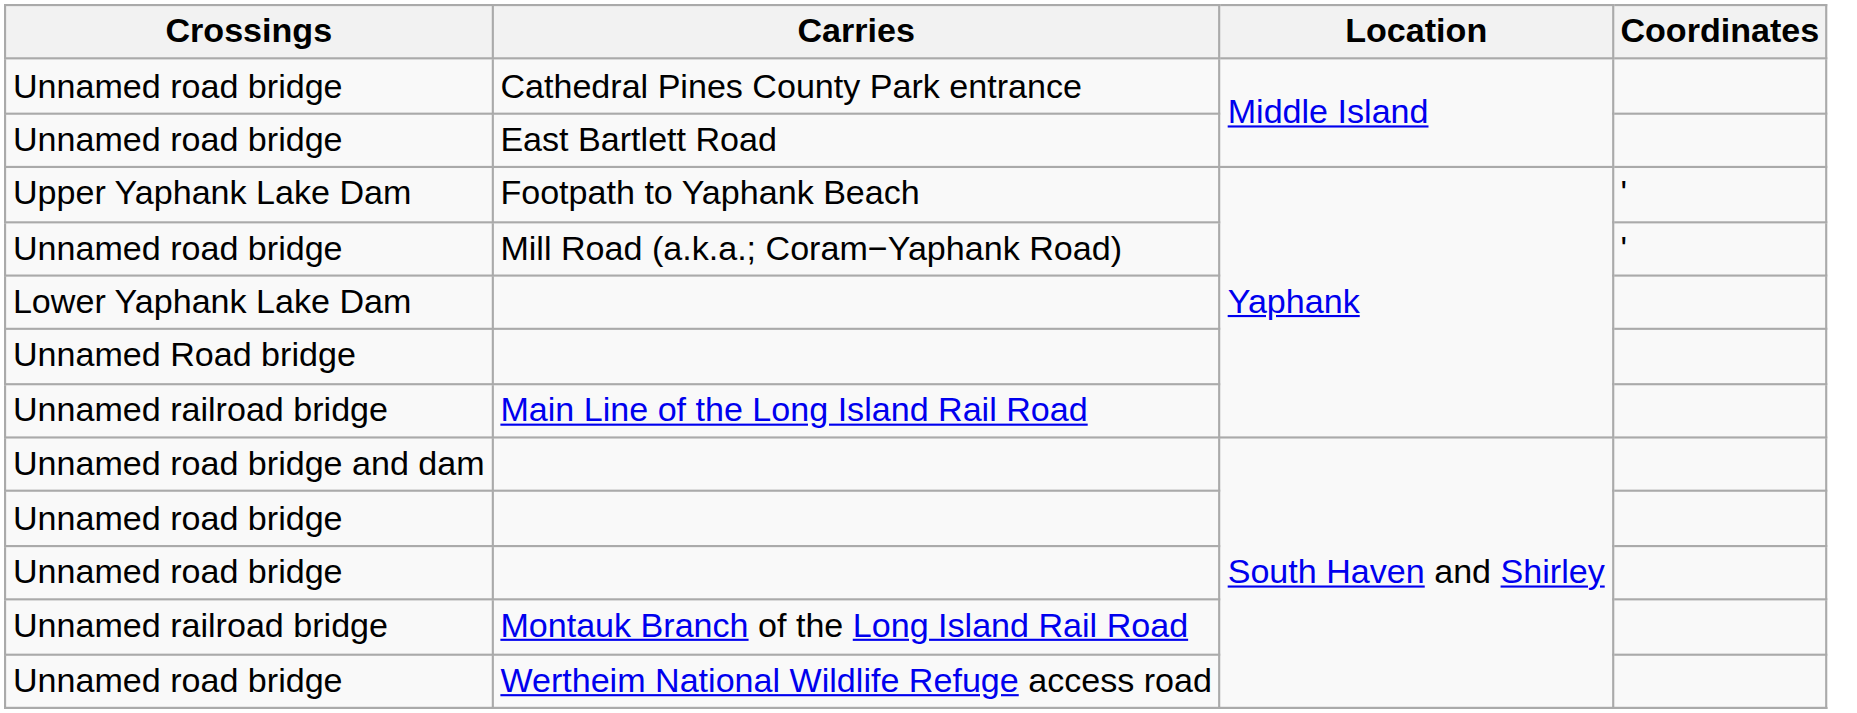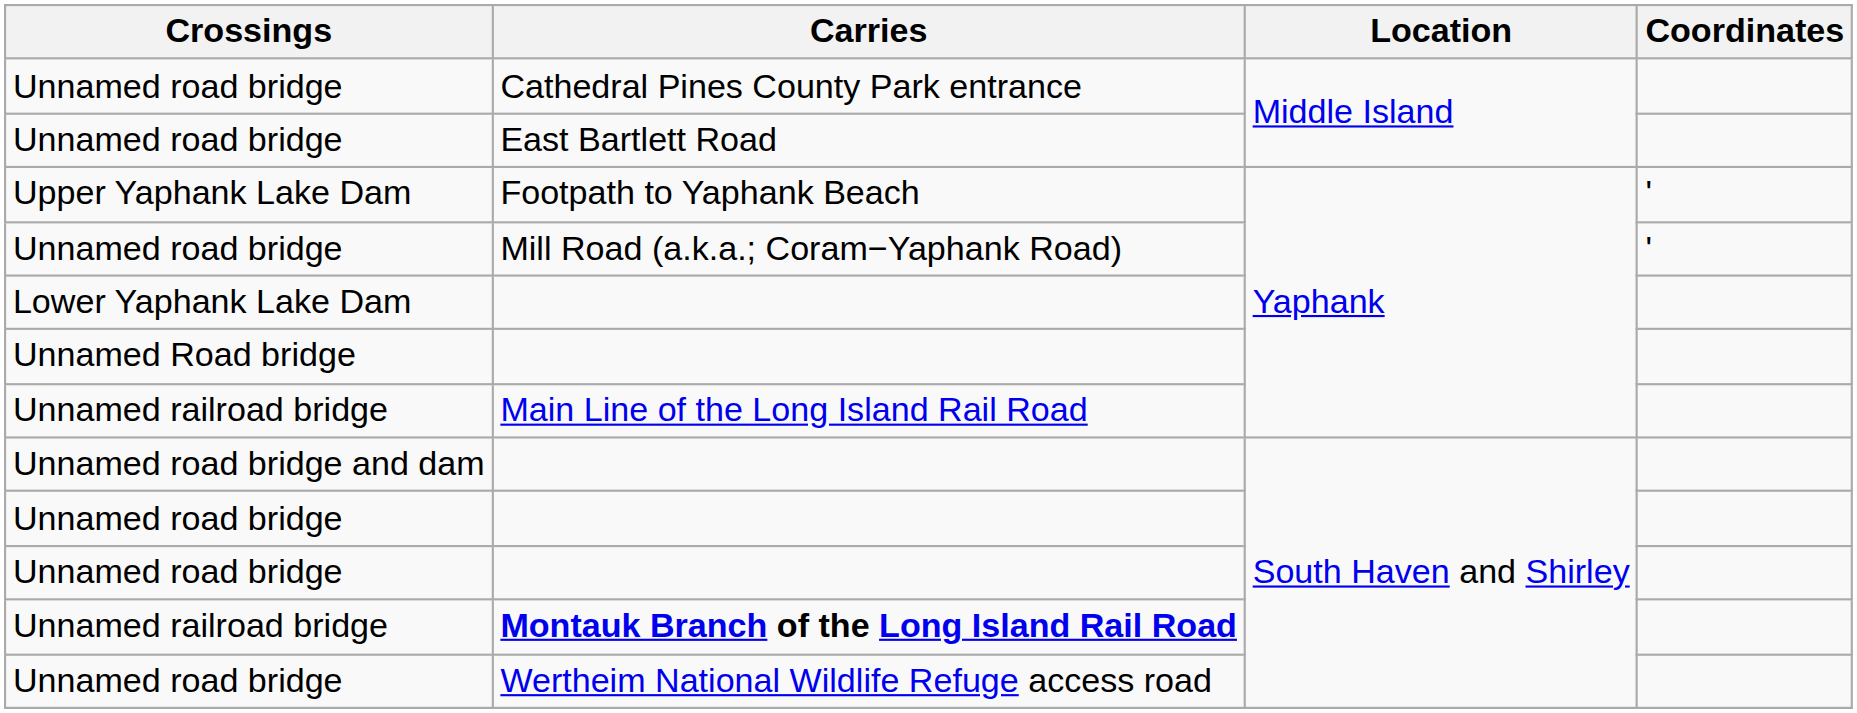(844, 626) normal -> (869, 626) bold
